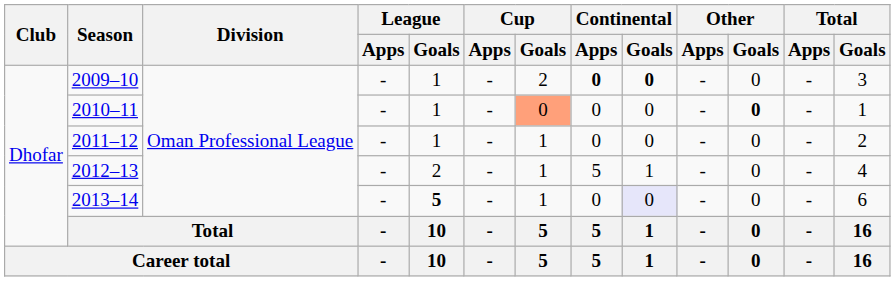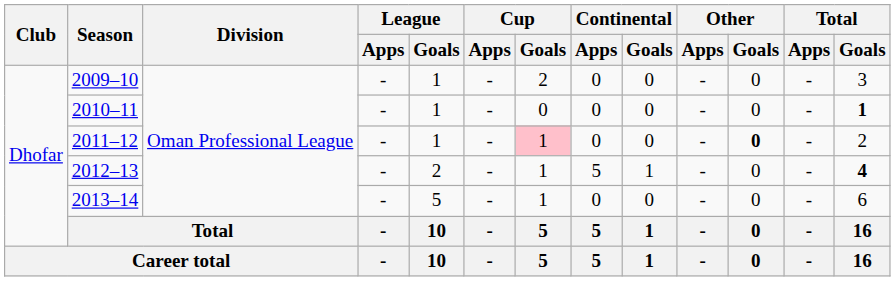(596, 79) bold -> (596, 79) normal
(649, 79) bold -> (649, 79) normal
(543, 110) lightsalmon background -> (543, 110) no background
(756, 110) bold -> (756, 110) normal
(862, 110) normal -> (862, 110) bold
(543, 140) no background -> (543, 140) pink background
(756, 140) normal -> (756, 140) bold
(862, 170) normal -> (862, 170) bold
(436, 200) bold -> (436, 200) normal
(649, 200) lavender background -> (649, 200) no background
